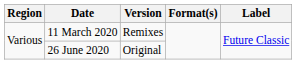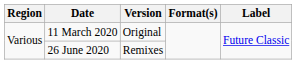(143, 31) Remixes -> (142, 31) Original
(142, 50) Original -> (143, 50) Remixes
